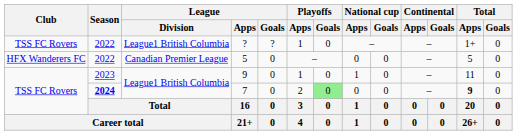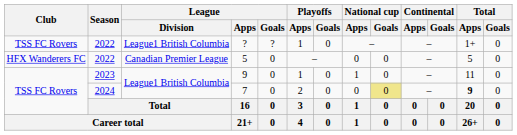(105, 91) bold -> (105, 91) normal
(328, 91) lightgreen background -> (328, 91) no background
(386, 91) no background -> (386, 91) khaki background
